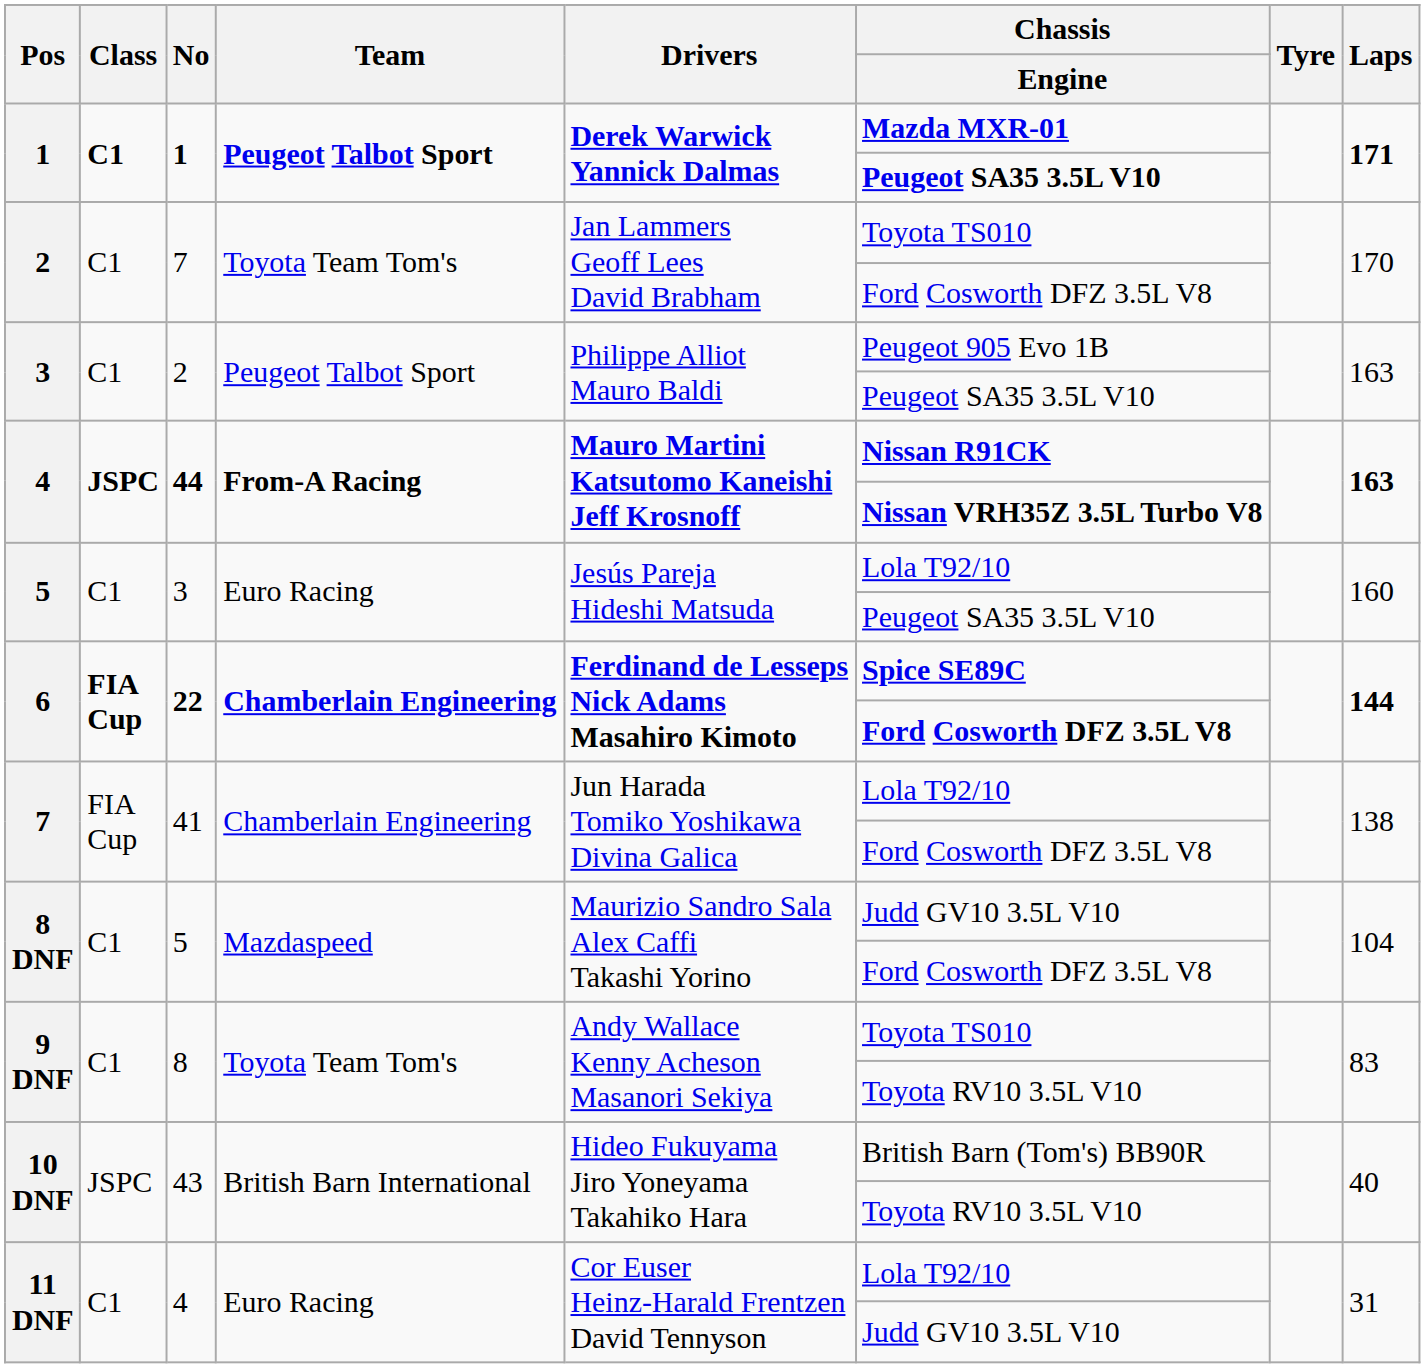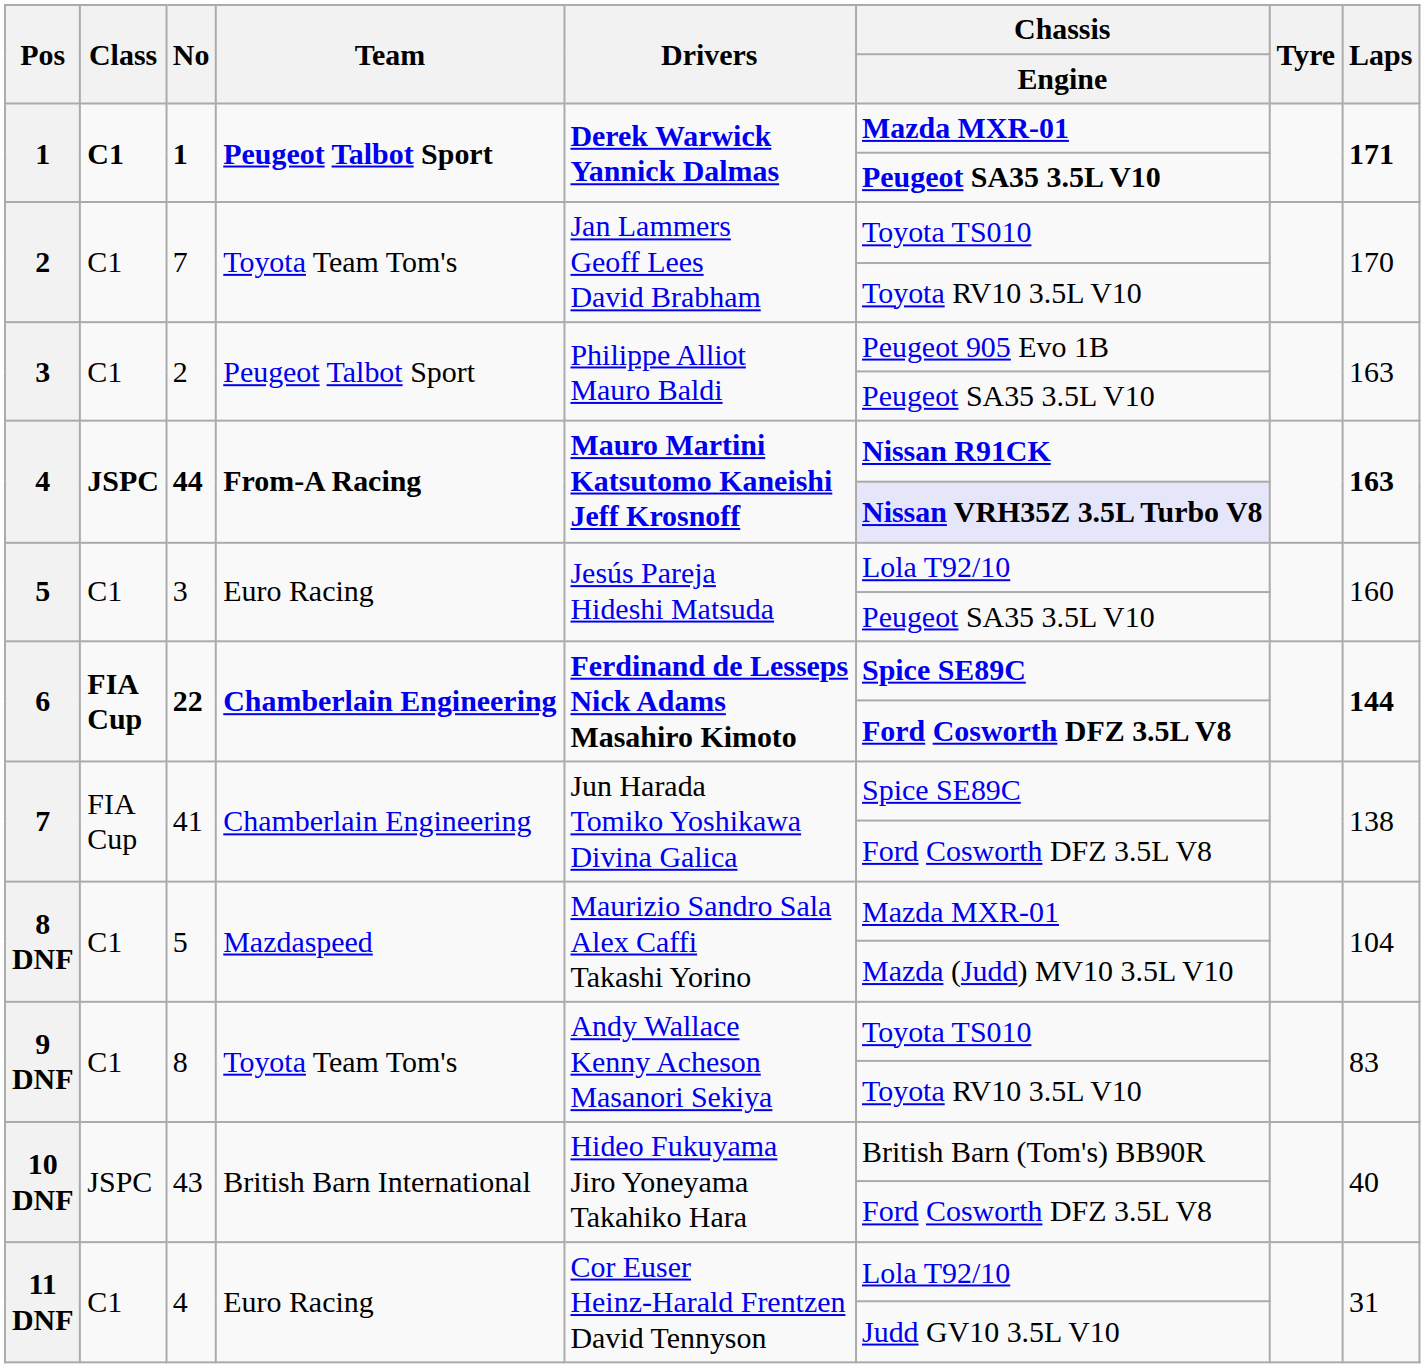(1037, 292) Ford Cosworth DFZ 3.5L V8 -> (1002, 292) Toyota RV10 3.5L V10
(1062, 511) no background -> (1062, 511) lavender background
(936, 790) Lola T92/10 -> (941, 790) Spice SE89C
(991, 910) Judd GV10 3.5L V10 -> (960, 910) Mazda MXR-01
(1037, 971) Ford Cosworth DFZ 3.5L V8 -> (1048, 971) Mazda (Judd) MV10 3.5L V10
(1002, 1211) Toyota RV10 3.5L V10 -> (1037, 1211) Ford Cosworth DFZ 3.5L V8
